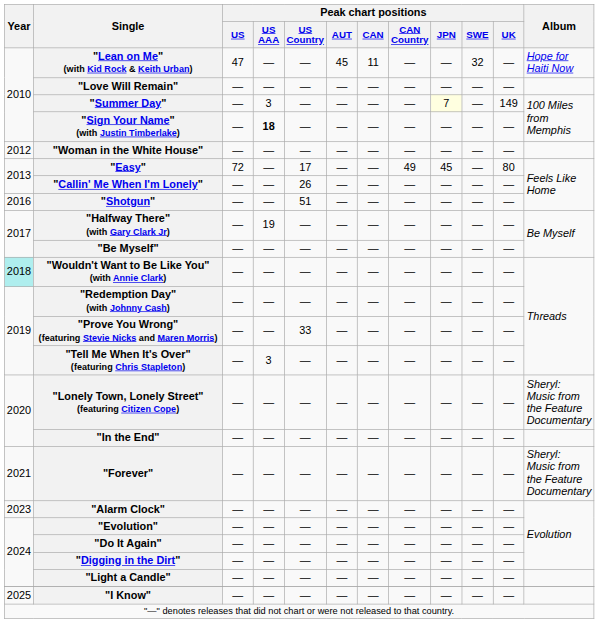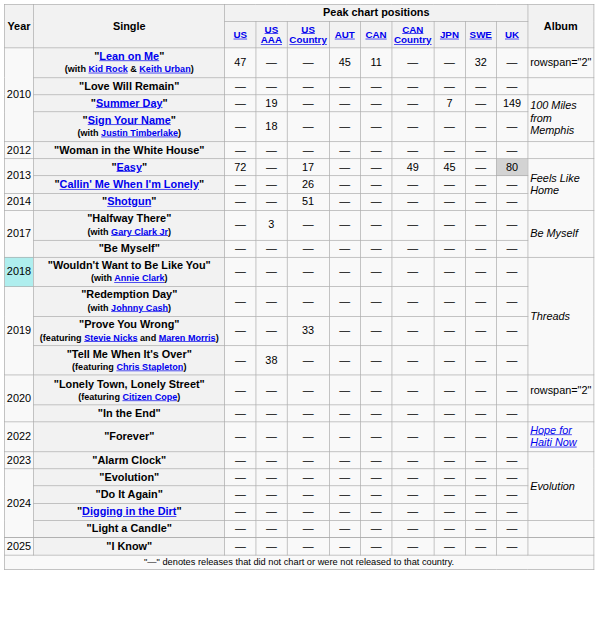(550, 62) Hope for Haiti Now -> (561, 62) rowspan="2"
(269, 103) 3 -> (271, 103) 19
(446, 103) lightyellow background -> (449, 103) no background
(269, 126) bold -> (271, 126) normal
(509, 167) no background -> (512, 167) lightgrey background
(19, 201) 2016 -> (19, 201) 2014
(269, 225) 19 -> (271, 225) 3
(269, 360) 3 -> (271, 360) 38
(559, 402) Sheryl: Music from the Feature Documentary -> (561, 390) rowspan="2"
(19, 473) 2021 -> (19, 436) 2022
(559, 473) Sheryl: Music from the Feature Documentary -> (553, 436) Hope for Haiti Now
